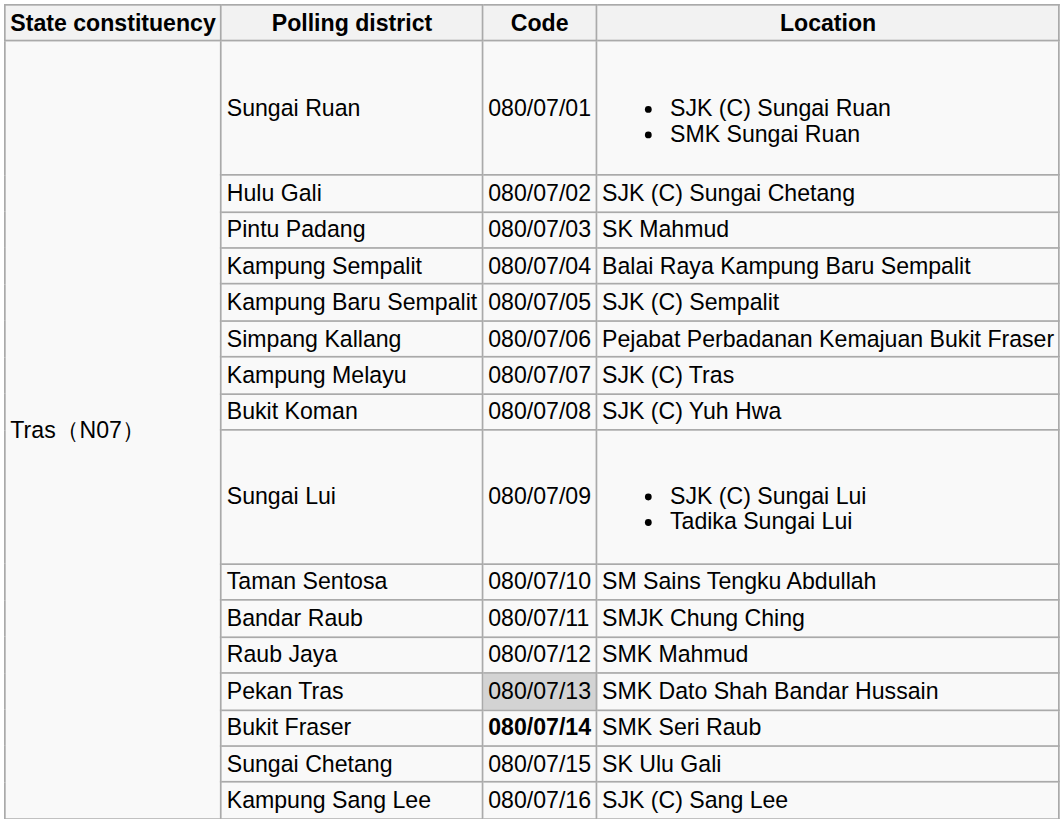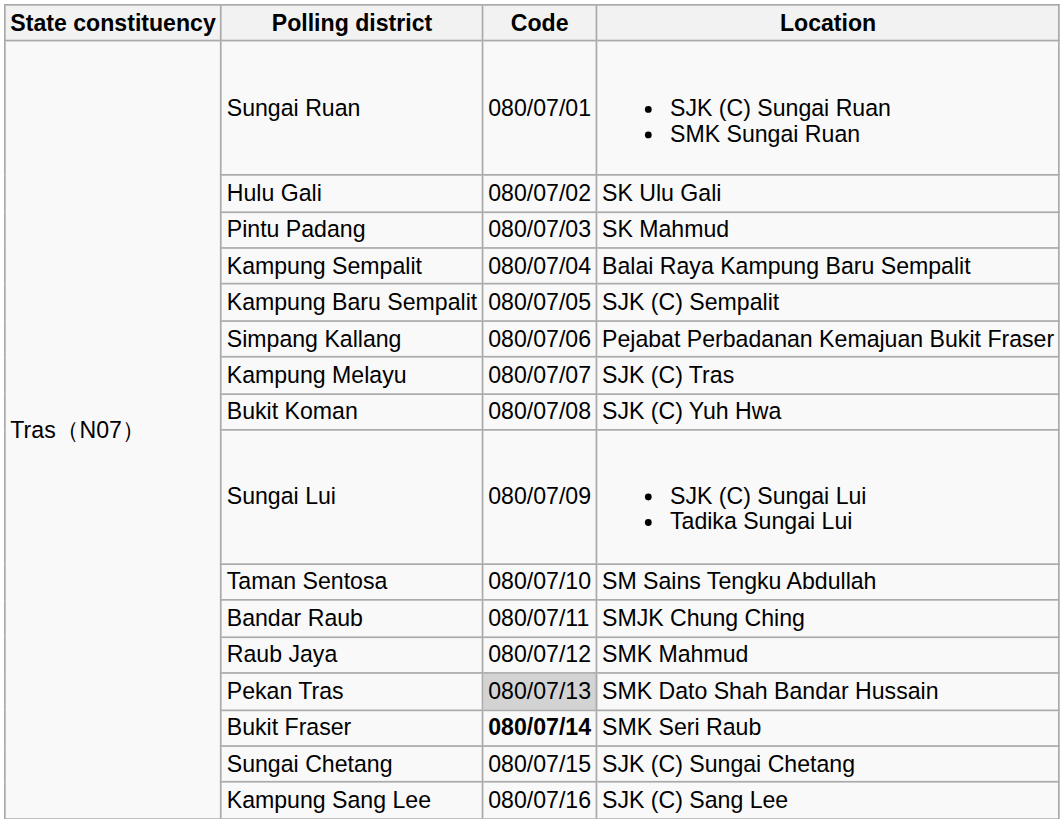(729, 193) SJK (C) Sungai Chetang -> (662, 193) SK Ulu Gali
(662, 764) SK Ulu Gali -> (729, 764) SJK (C) Sungai Chetang
